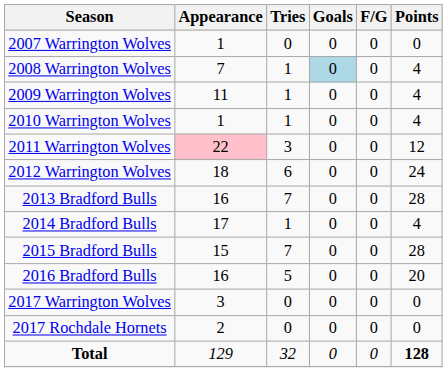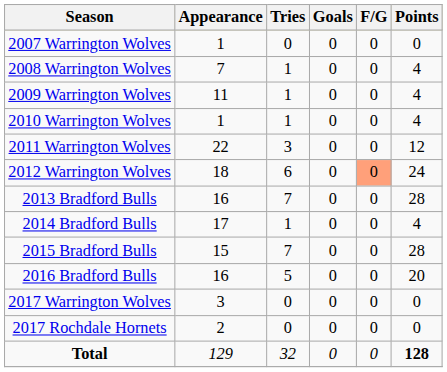(333, 69) lightblue background -> (333, 69) no background
(221, 146) pink background -> (221, 146) no background
(374, 172) no background -> (374, 172) lightsalmon background
